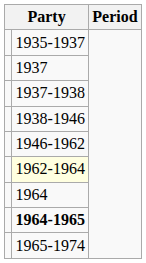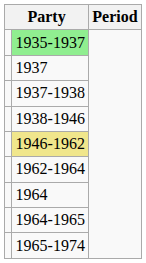(50, 42) no background -> (50, 42) lightgreen background
(50, 144) no background -> (50, 144) khaki background
(50, 169) lightyellow background -> (50, 169) no background
(50, 220) bold -> (50, 220) normal
